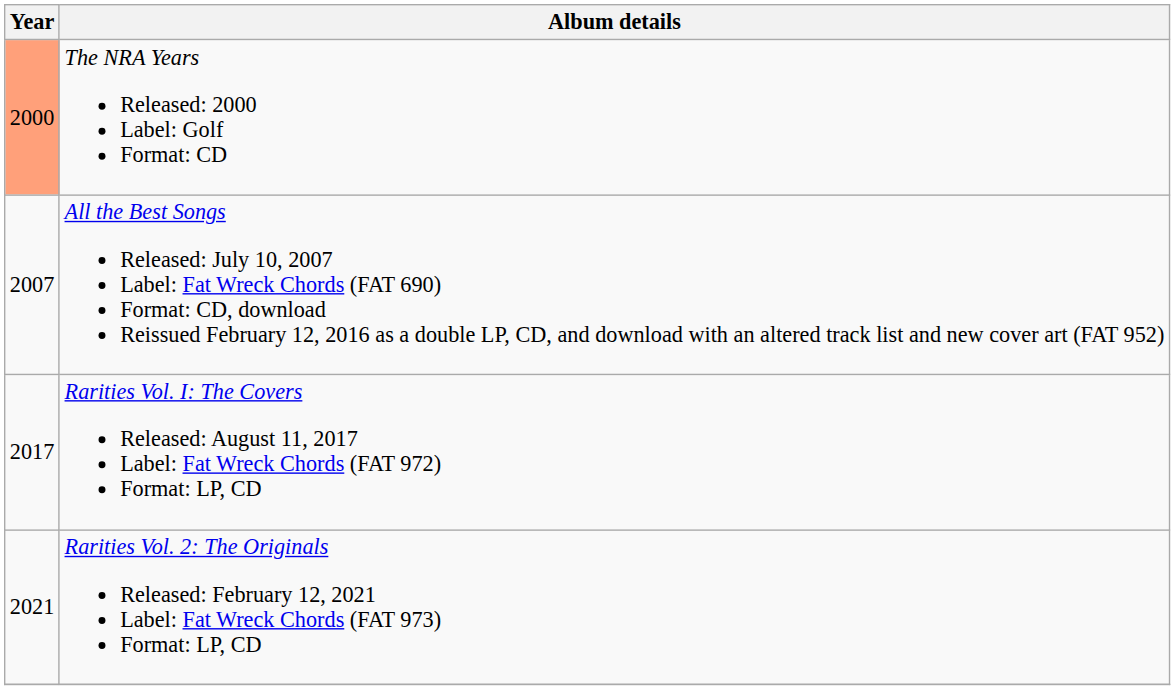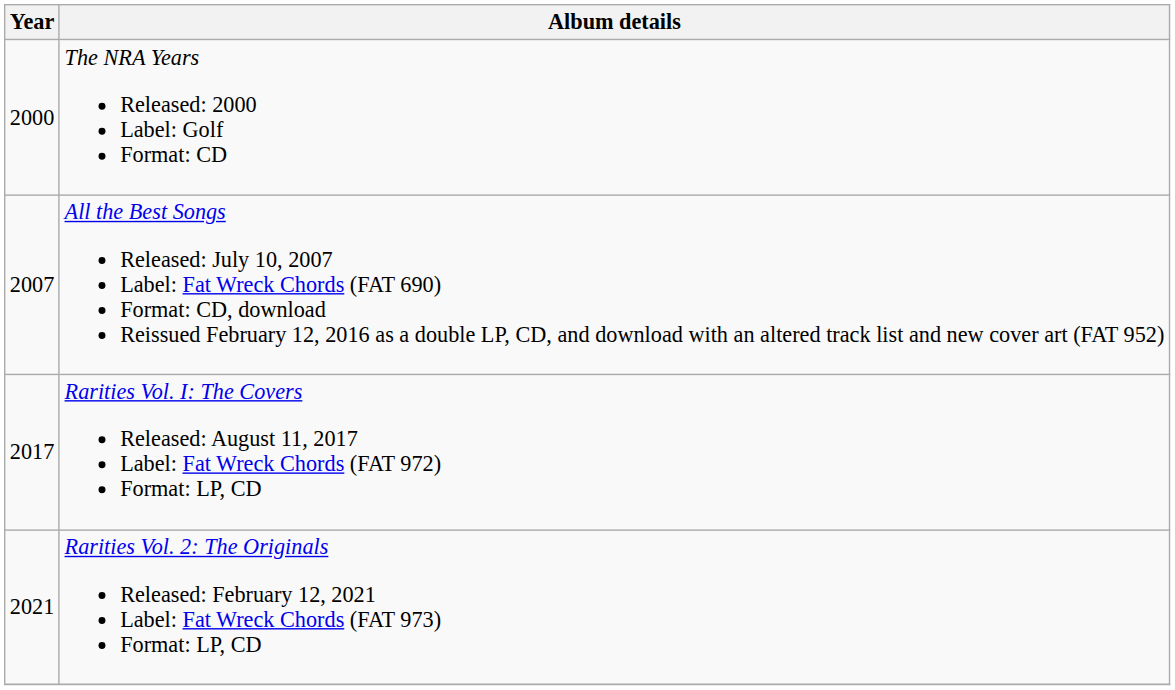(32, 117) lightsalmon background -> (32, 117) no background
